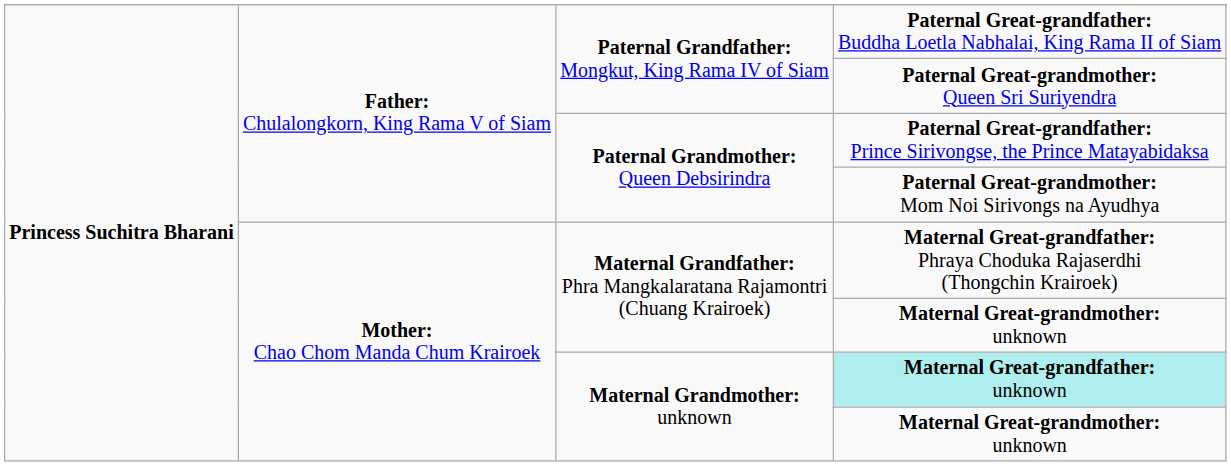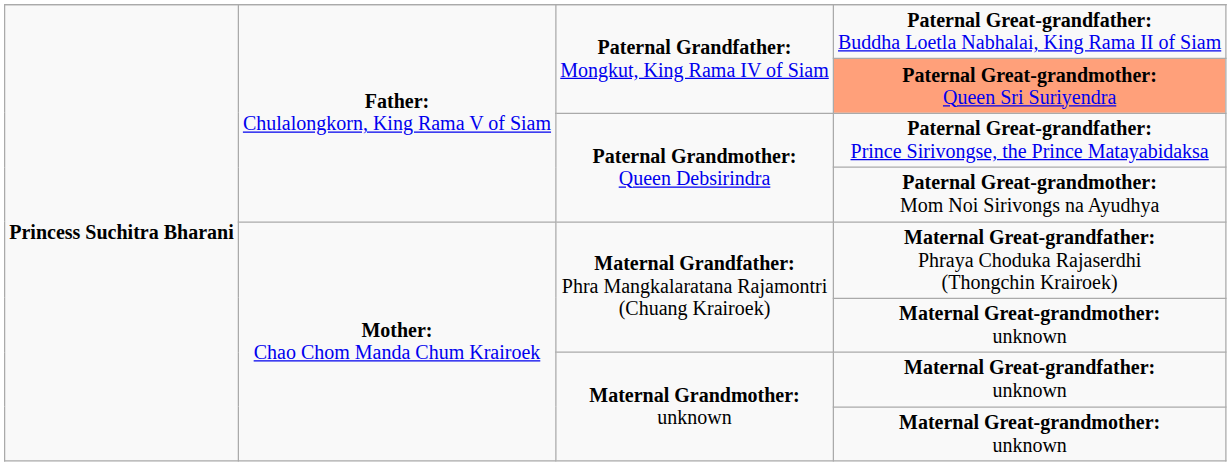(1030, 85) no background -> (1030, 85) lightsalmon background
(1030, 379) paleturquoise background -> (1030, 379) no background
